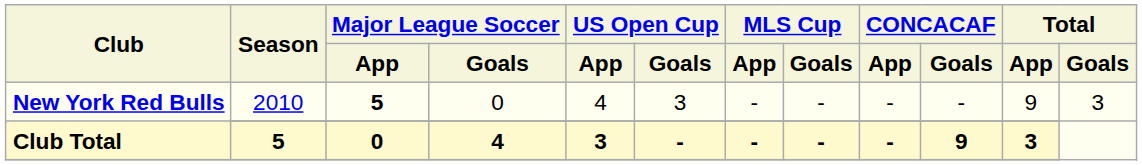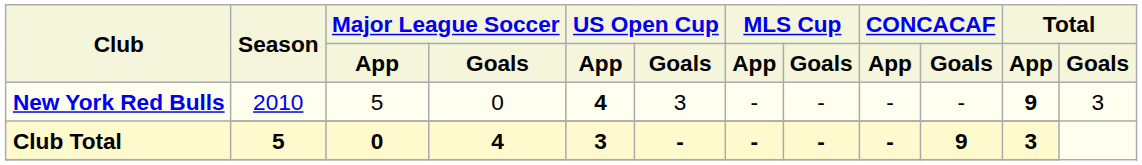(377, 102) bold -> (377, 102) normal
(600, 102) normal -> (600, 102) bold
(1031, 102) normal -> (1031, 102) bold
